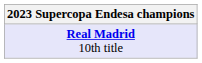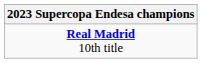(101, 41) lavender background -> (101, 41) no background
